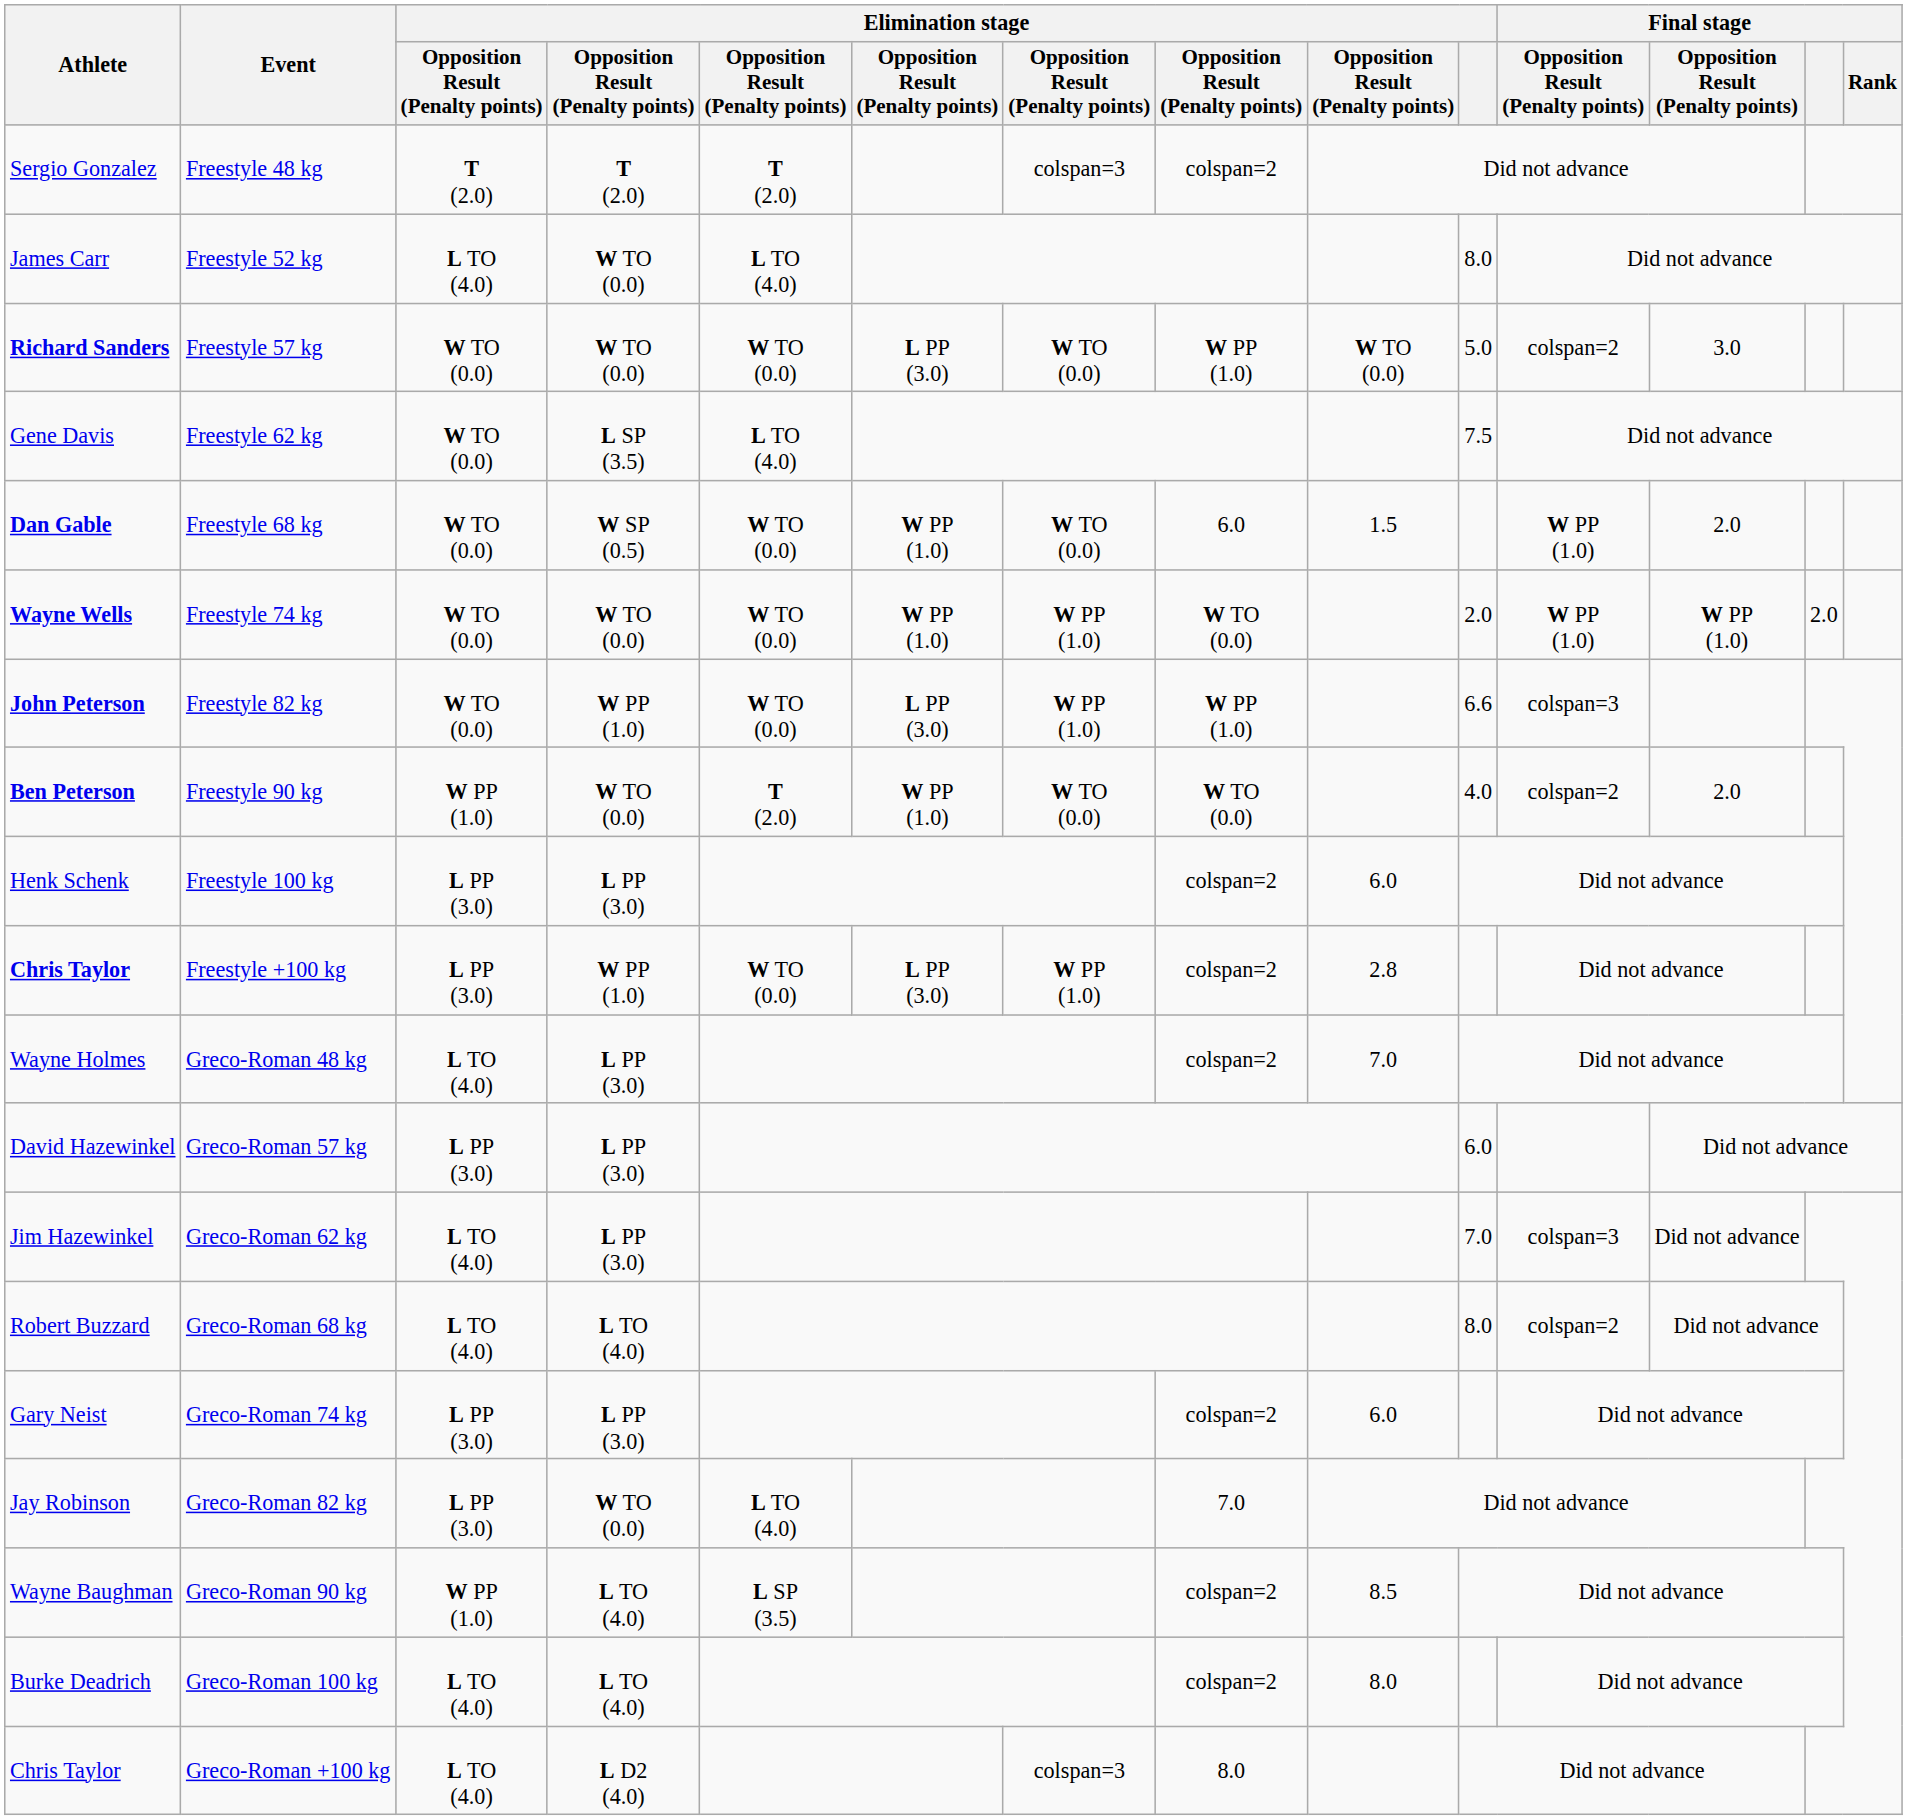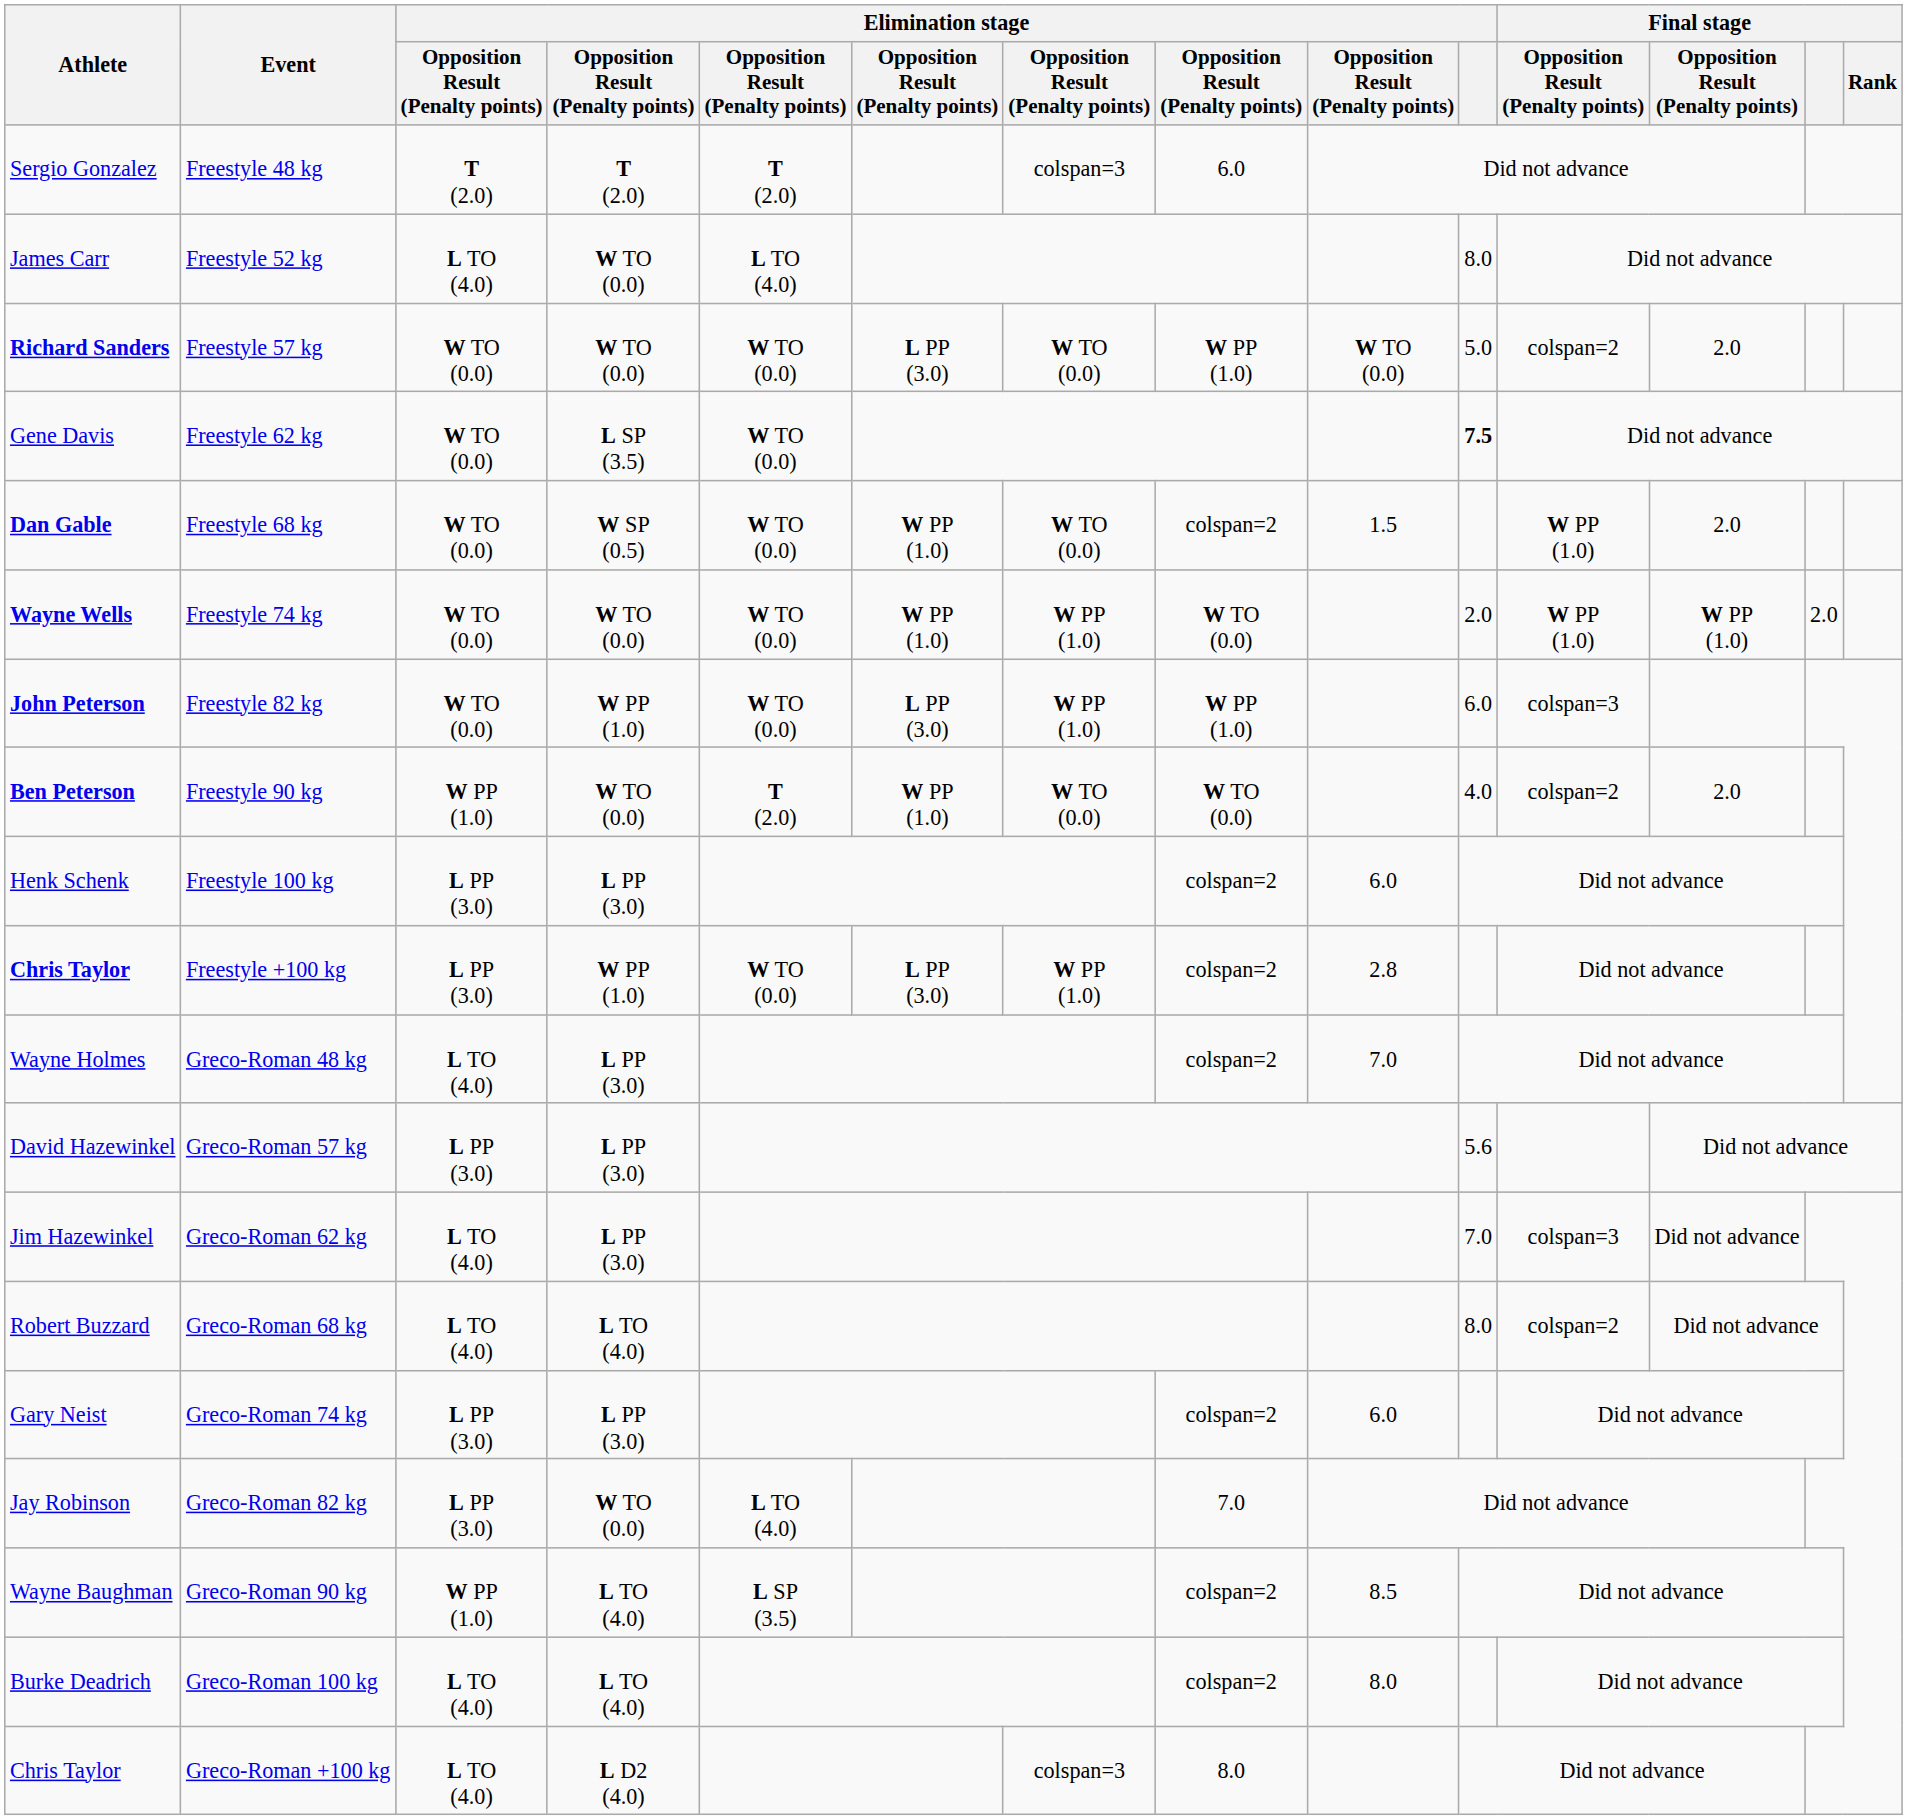(1231, 169) colspan=2 -> (1231, 169) 6.0
(1727, 347) 3.0 -> (1727, 347) 2.0
(775, 449) L TO (4.0) -> (775, 449) W TO (0.0)
(1478, 436) normal -> (1478, 436) bold
(1231, 525) 6.0 -> (1231, 525) colspan=2
(1478, 703) 6.6 -> (1478, 703) 6.0
(1478, 1148) 6.0 -> (1478, 1148) 5.6
